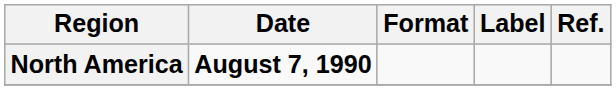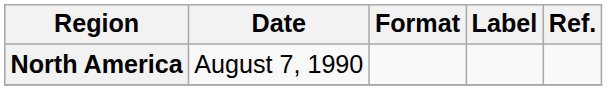(283, 64) bold -> (279, 64) normal
